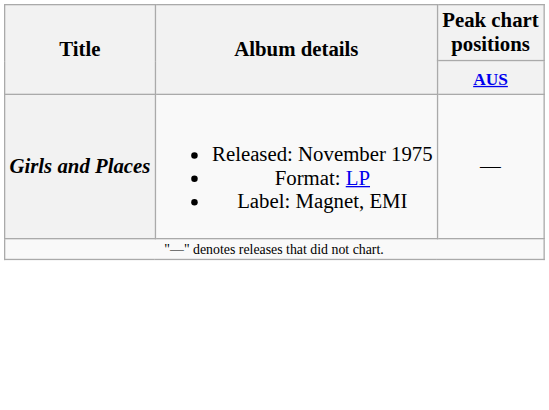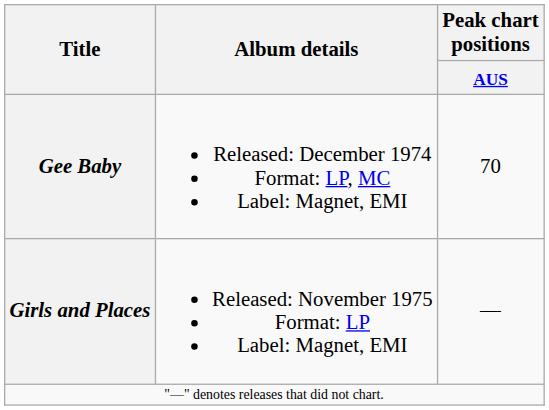+ row: (80, 166)
